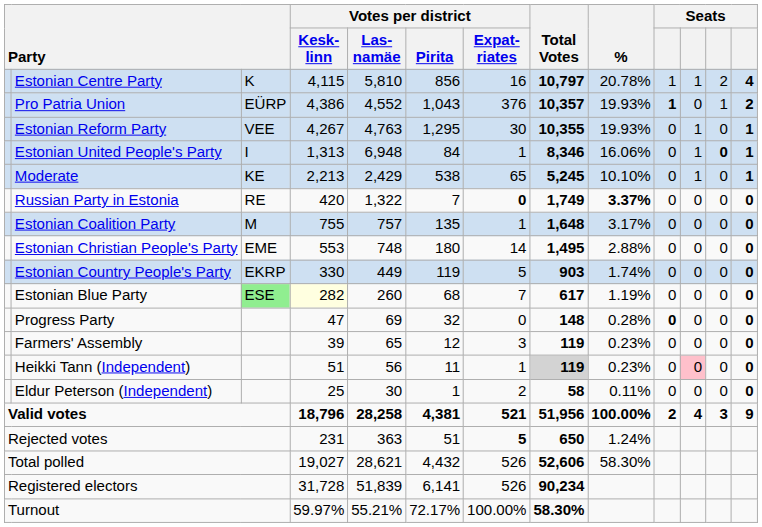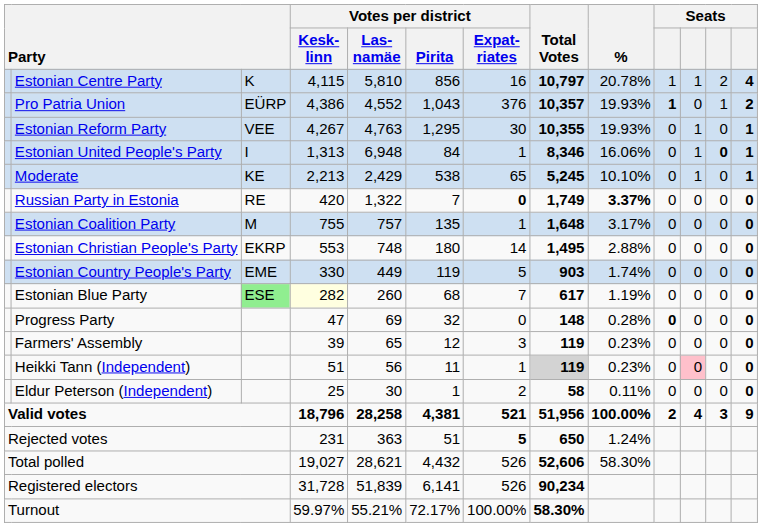(261, 248) EME -> (265, 248) EKRP
(265, 271) EKRP -> (261, 271) EME
